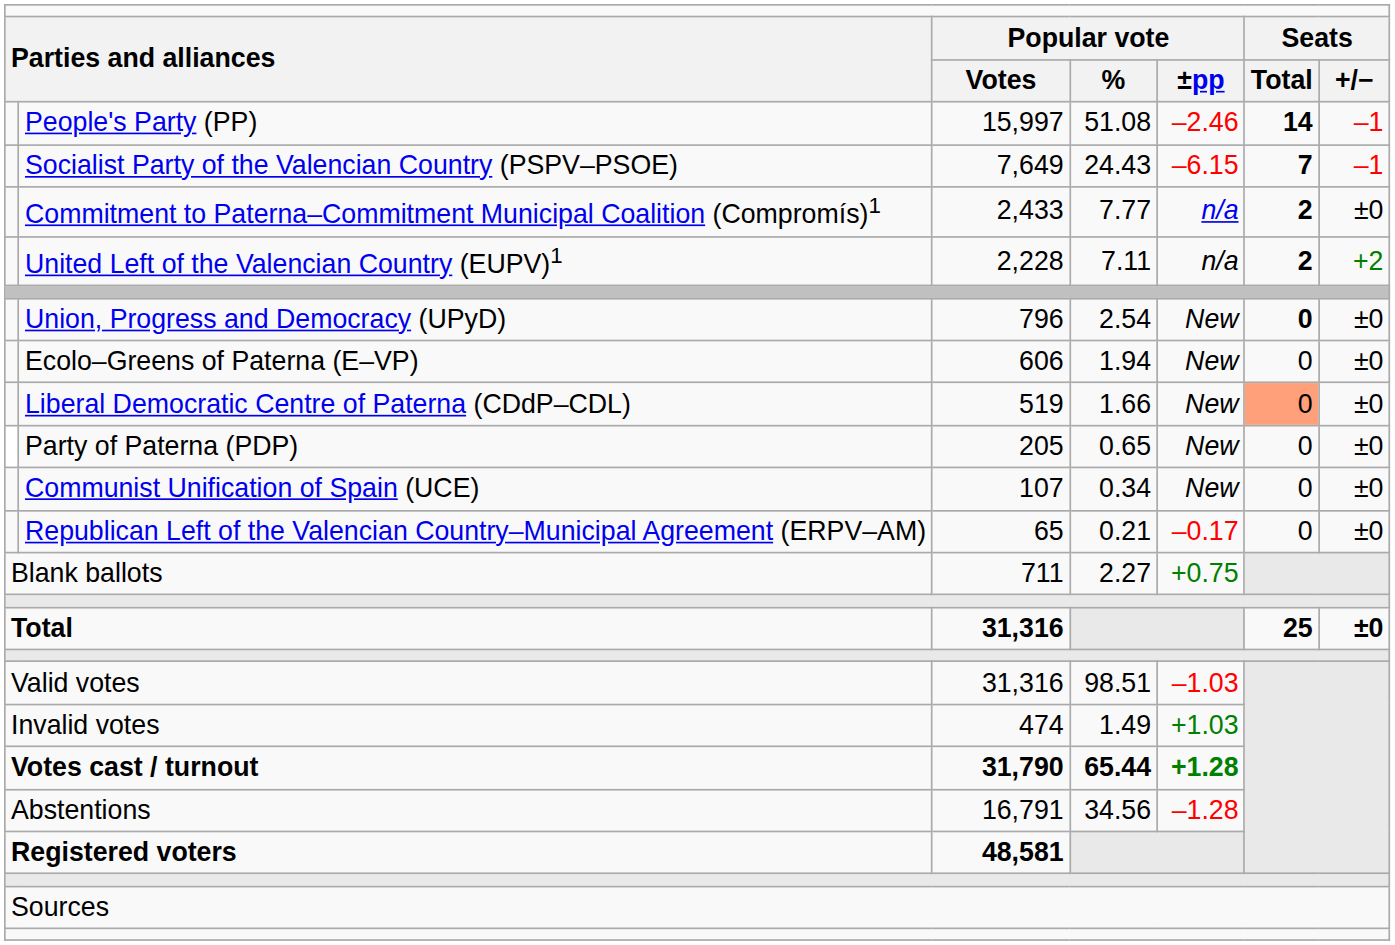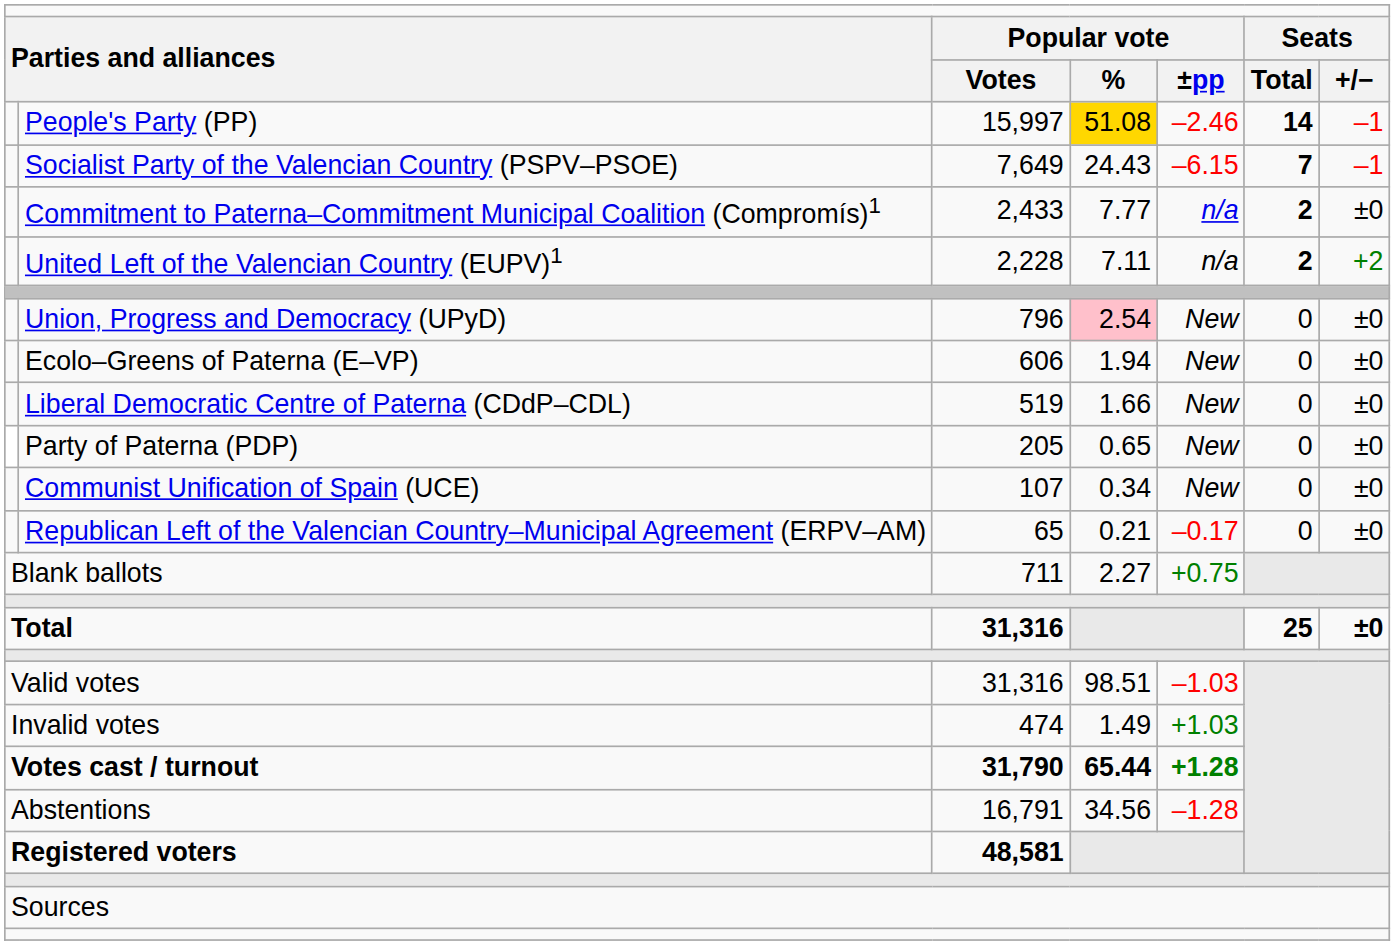(1118, 122) no background -> (1118, 122) gold background
(1125, 319) no background -> (1125, 319) pink background
(1305, 319) bold -> (1305, 319) normal
(1305, 403) lightsalmon background -> (1305, 403) no background
